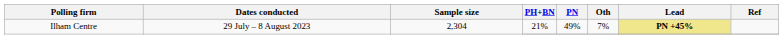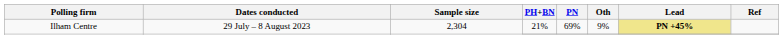(572, 27) 49% -> (572, 27) 69%
(603, 27) 7% -> (603, 27) 9%
